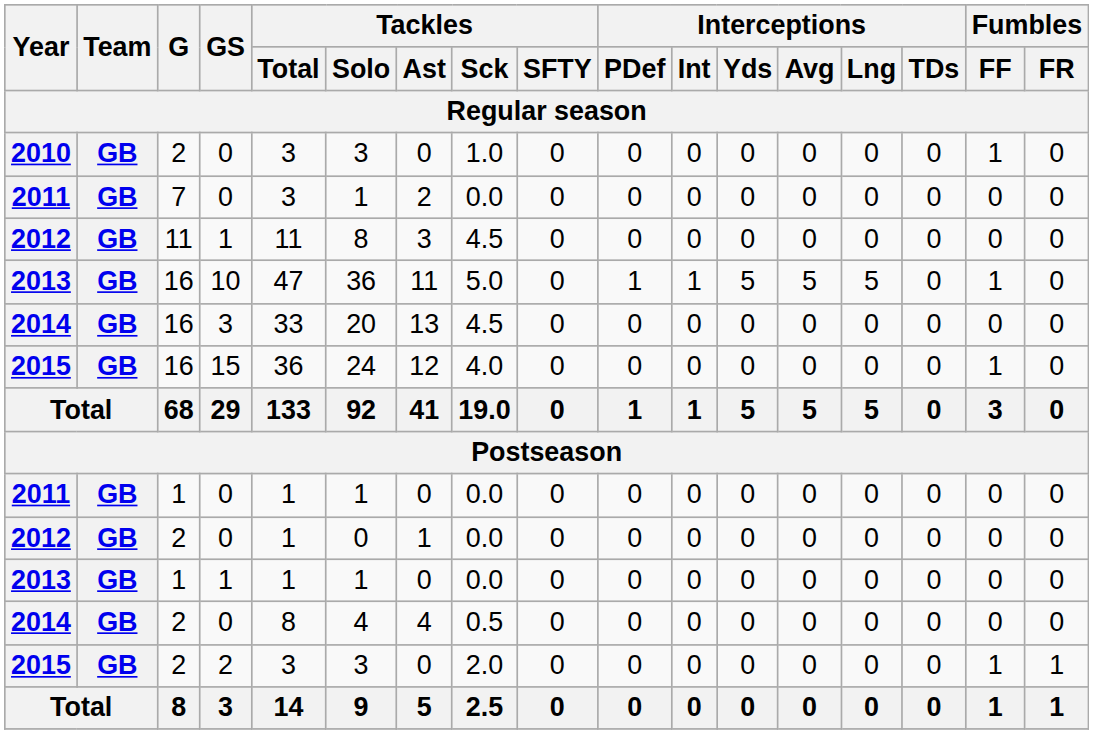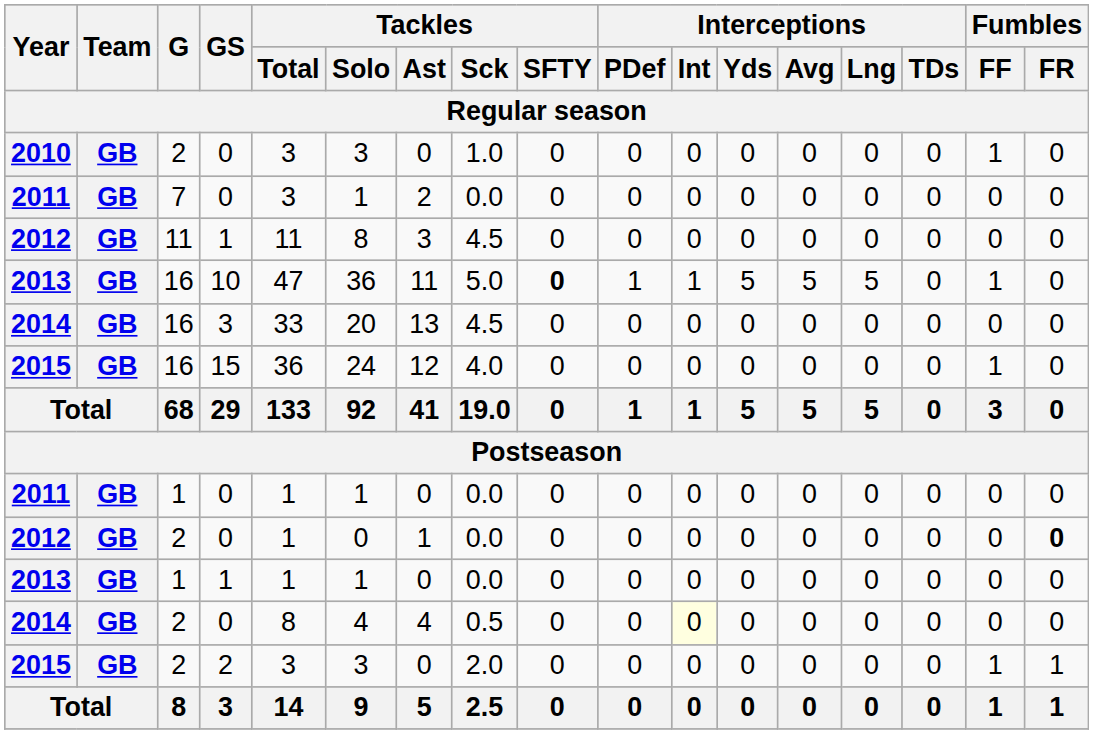(557, 281) normal -> (557, 281) bold
(1057, 537) normal -> (1057, 537) bold
(694, 622) no background -> (694, 622) lightyellow background
